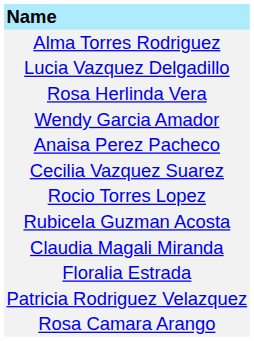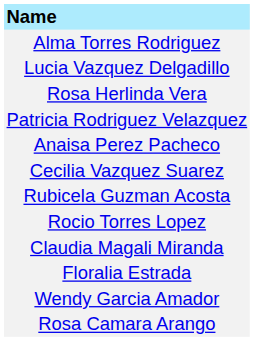(127, 119) Wendy Garcia Amador -> (127, 119) Patricia Rodriguez Velazquez
(127, 196) Rocio Torres Lopez -> (127, 196) Rubicela Guzman Acosta
(127, 222) Rubicela Guzman Acosta -> (127, 222) Rocio Torres Lopez
(127, 298) Patricia Rodriguez Velazquez -> (127, 298) Wendy Garcia Amador
